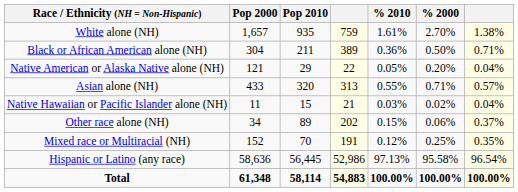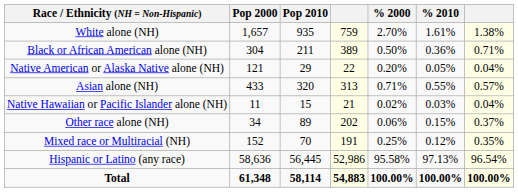columns swapped: (440, 13) <-> (392, 13)
